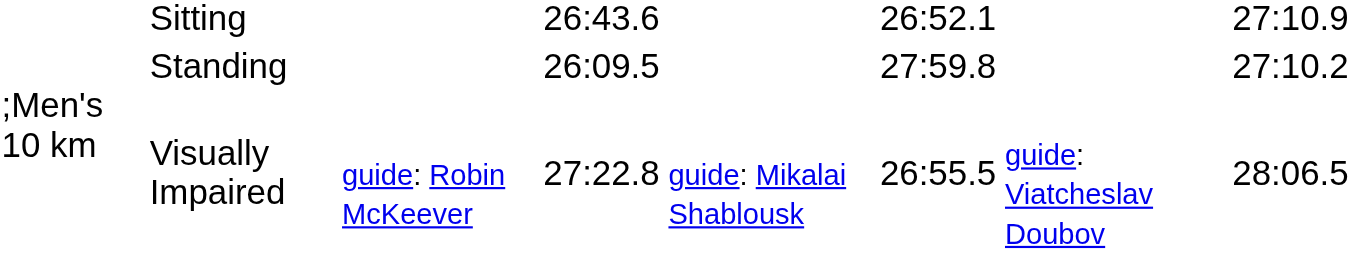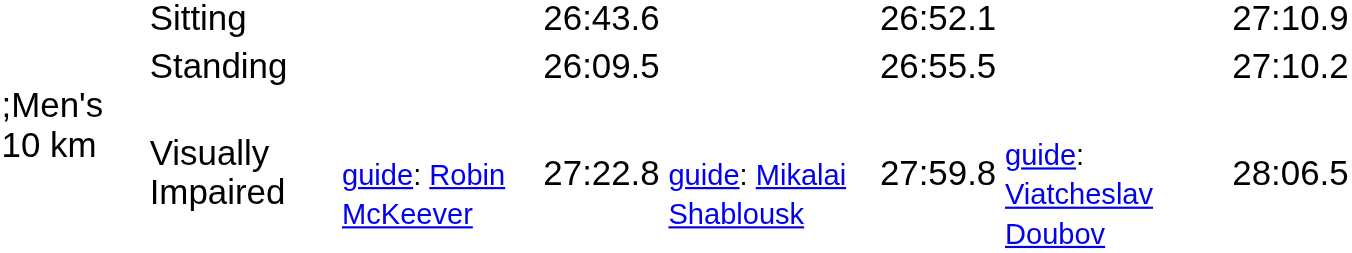(938, 66) 27:59.8 -> (938, 66) 26:55.5
(938, 173) 26:55.5 -> (938, 173) 27:59.8
